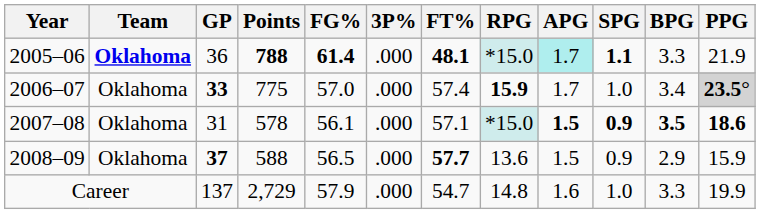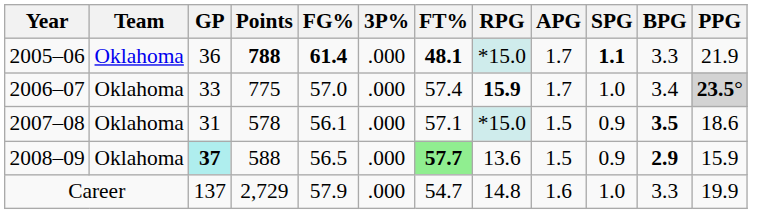(143, 55) bold -> (139, 55) normal
(566, 55) paleturquoise background -> (559, 55) no background
(217, 89) bold -> (210, 89) normal
(566, 123) bold -> (559, 123) normal
(619, 123) bold -> (612, 123) normal
(727, 123) bold -> (720, 123) normal
(217, 157) no background -> (210, 157) paleturquoise background
(451, 157) no background -> (443, 157) lightgreen background
(672, 157) normal -> (665, 157) bold
